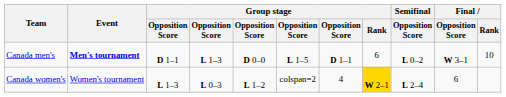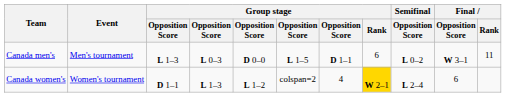(105, 55) bold -> (101, 55) normal
(168, 60) D 1–1 -> (168, 60) L 1–3
(211, 60) L 1–3 -> (211, 60) L 0–3
(489, 55) 10 -> (489, 55) 11
(168, 85) L 1–3 -> (168, 85) D 1–1
(211, 85) L 0–3 -> (211, 85) L 1–3
